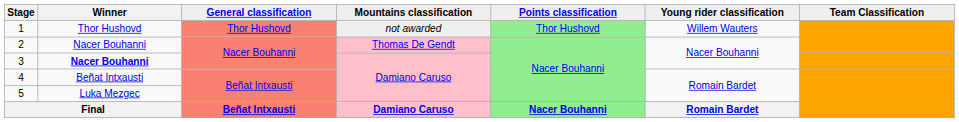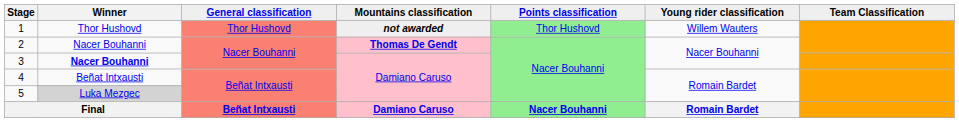(413, 29) normal -> (413, 29) bold
(413, 45) normal -> (413, 45) bold
(110, 94) no background -> (110, 94) lightgrey background
